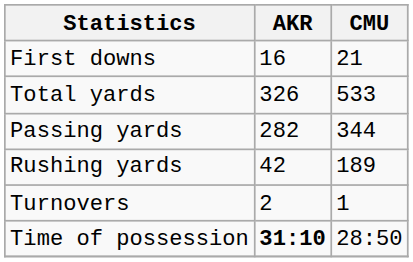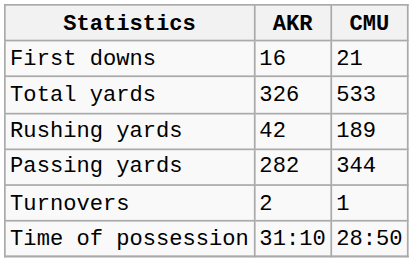rows swapped: (96, 167) <-> (96, 131)
(293, 239) bold -> (293, 239) normal
